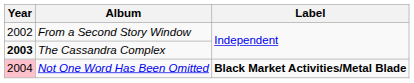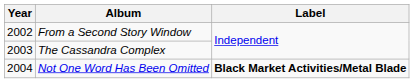(20, 50) bold -> (20, 50) normal
(20, 68) pink background -> (20, 68) no background
